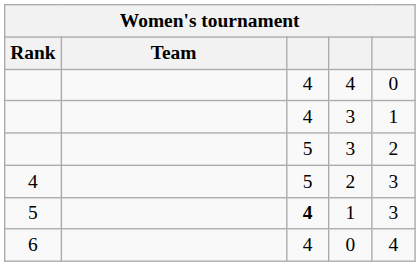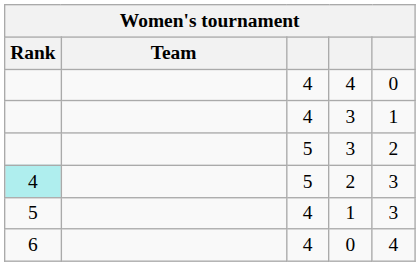(33, 181) no background -> (33, 181) paleturquoise background
(308, 213) bold -> (308, 213) normal
